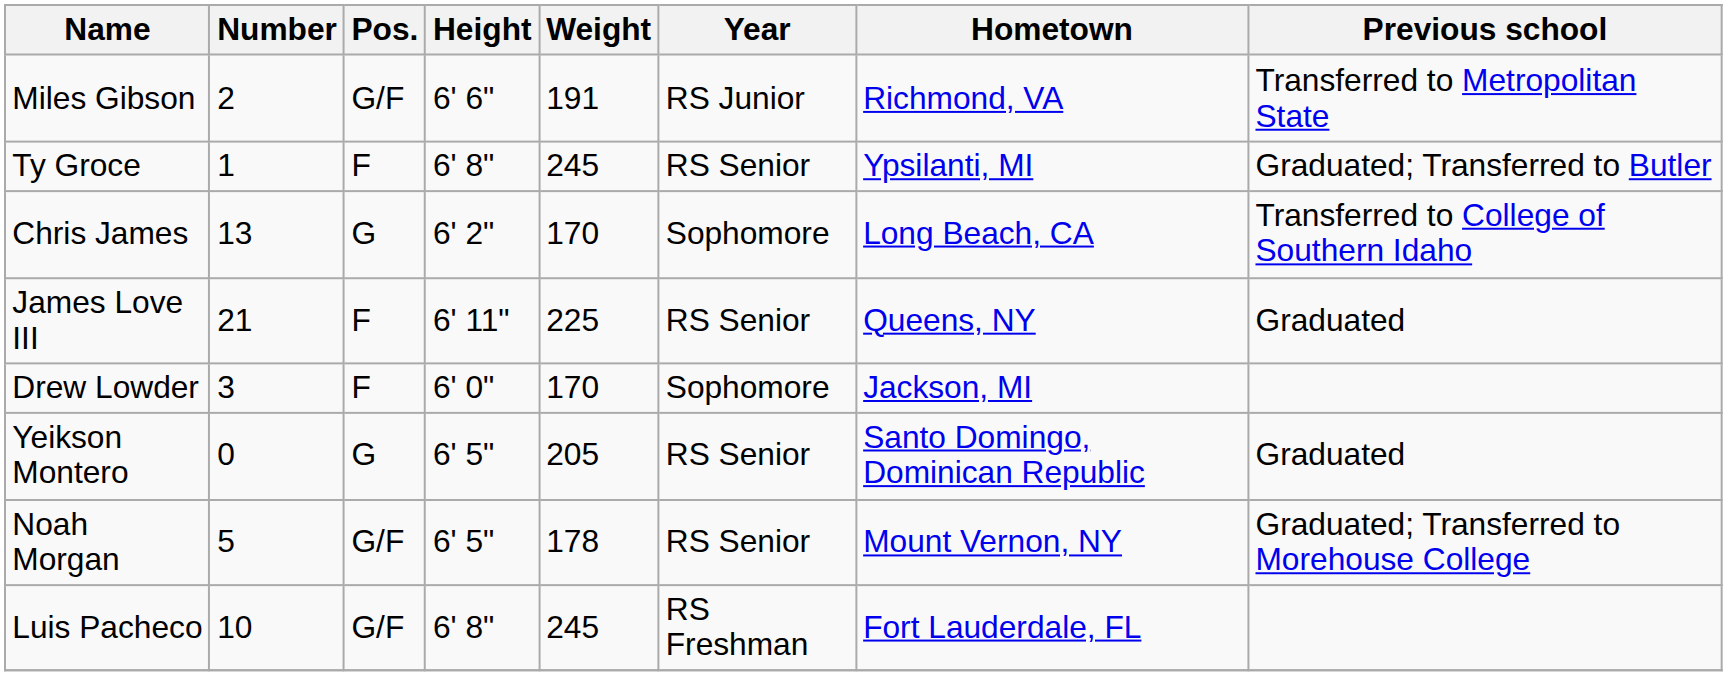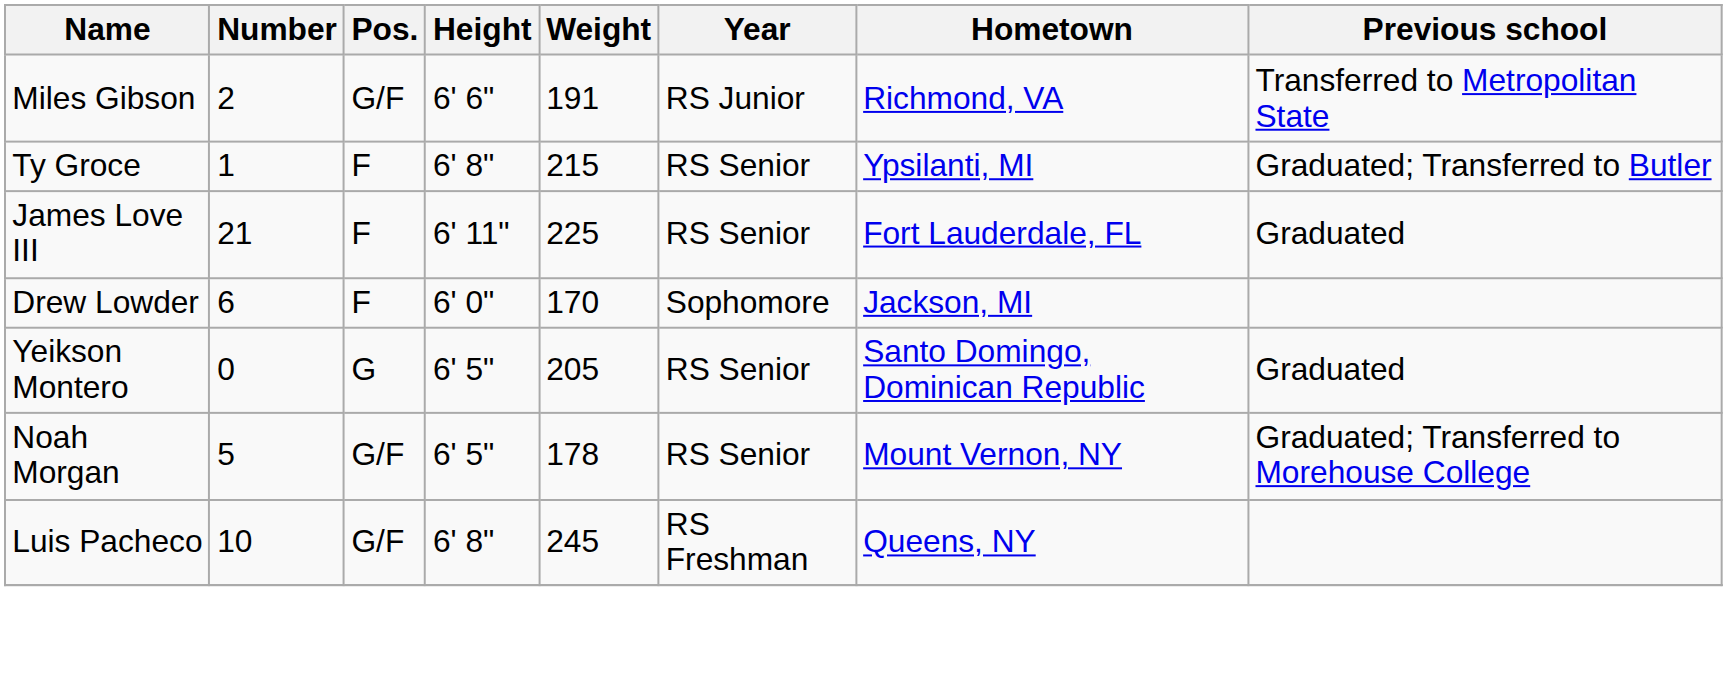(573, 165) 245 -> (573, 165) 215
- row: (100, 233)
(949, 319) Queens, NY -> (1002, 233) Fort Lauderdale, FL
(226, 387) 3 -> (226, 301) 6
(1002, 627) Fort Lauderdale, FL -> (949, 541) Queens, NY
